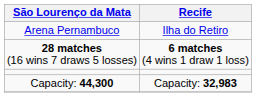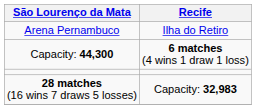(72, 54) 28 matches (16 wins 7 draws 5 losses) -> (72, 54) Capacity: 44,300
(72, 83) Capacity: 44,300 -> (72, 89) 28 matches (16 wins 7 draws 5 losses)
